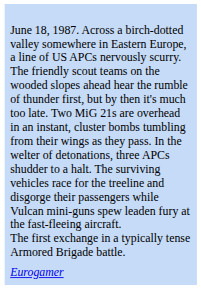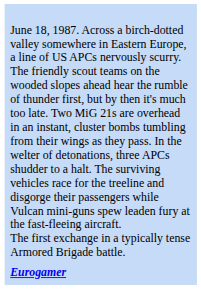(37, 272) normal -> (38, 272) bold
